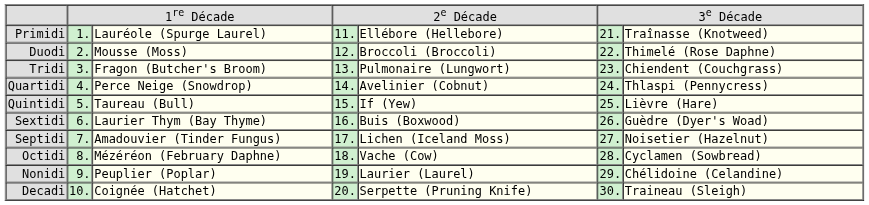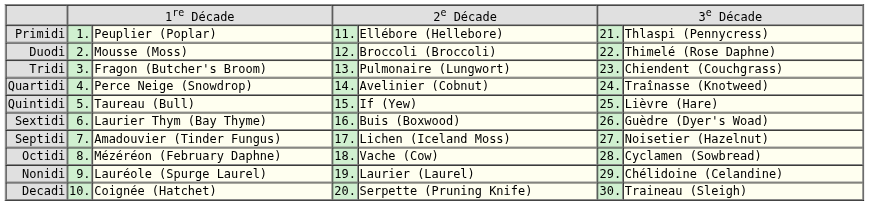(181, 34) Lauréole (Spurge Laurel) -> (155, 34) Peuplier (Poplar)
(697, 34) Traînasse (Knotweed) -> (697, 34) Thlaspi (Pennycress)
(697, 87) Thlaspi (Pennycress) -> (697, 87) Traînasse (Knotweed)
(155, 174) Peuplier (Poplar) -> (181, 174) Lauréole (Spurge Laurel)
